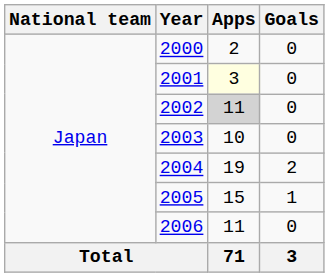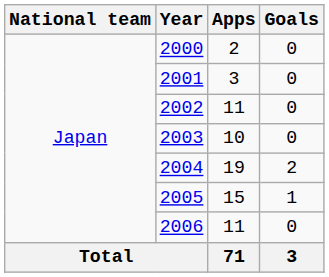(234, 79) lightyellow background -> (234, 79) no background
(234, 109) lightgrey background -> (234, 109) no background
